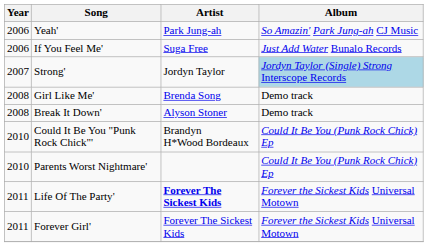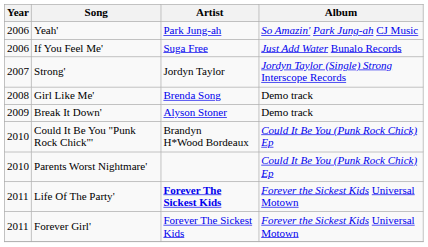(327, 71) lightblue background -> (327, 71) no background
(18, 113) 2008 -> (18, 113) 2009
